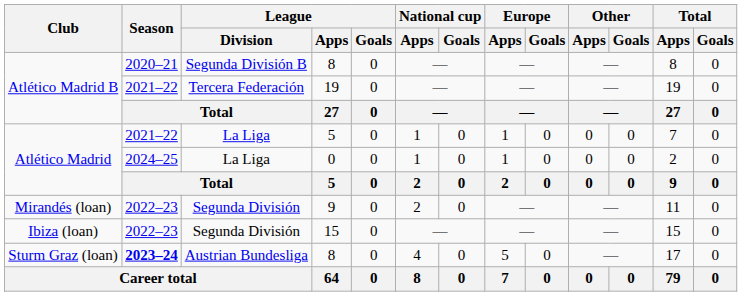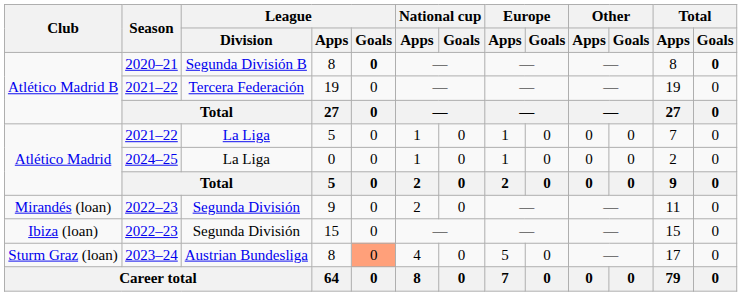(374, 64) normal -> (374, 64) bold
(715, 64) normal -> (715, 64) bold
(151, 254) bold -> (151, 254) normal
(374, 254) no background -> (374, 254) lightsalmon background
